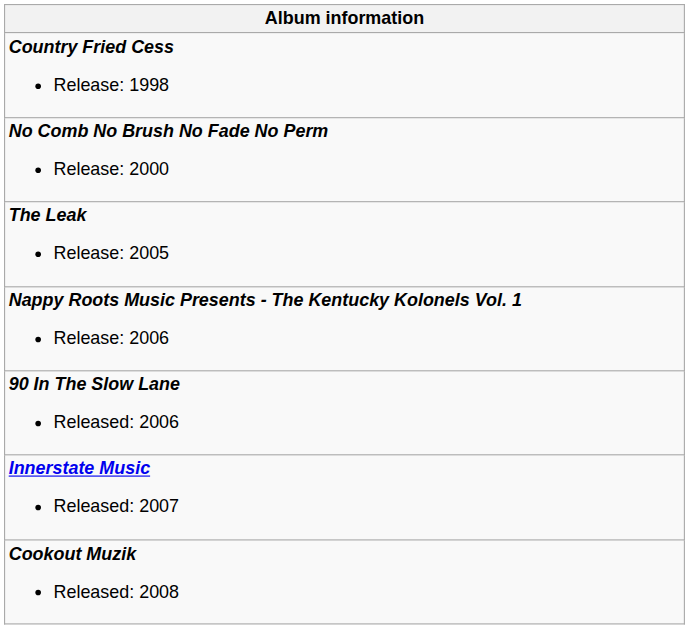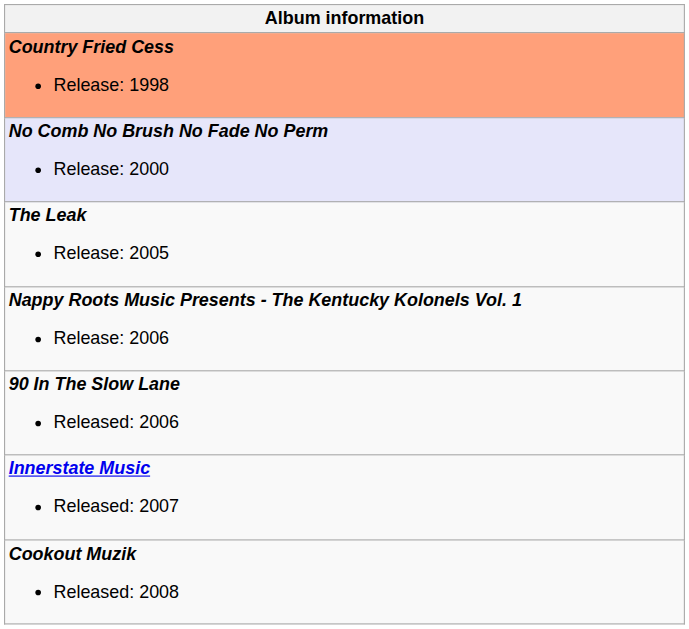(344, 66) no background -> (344, 66) lightsalmon background
(344, 151) no background -> (344, 151) lavender background
